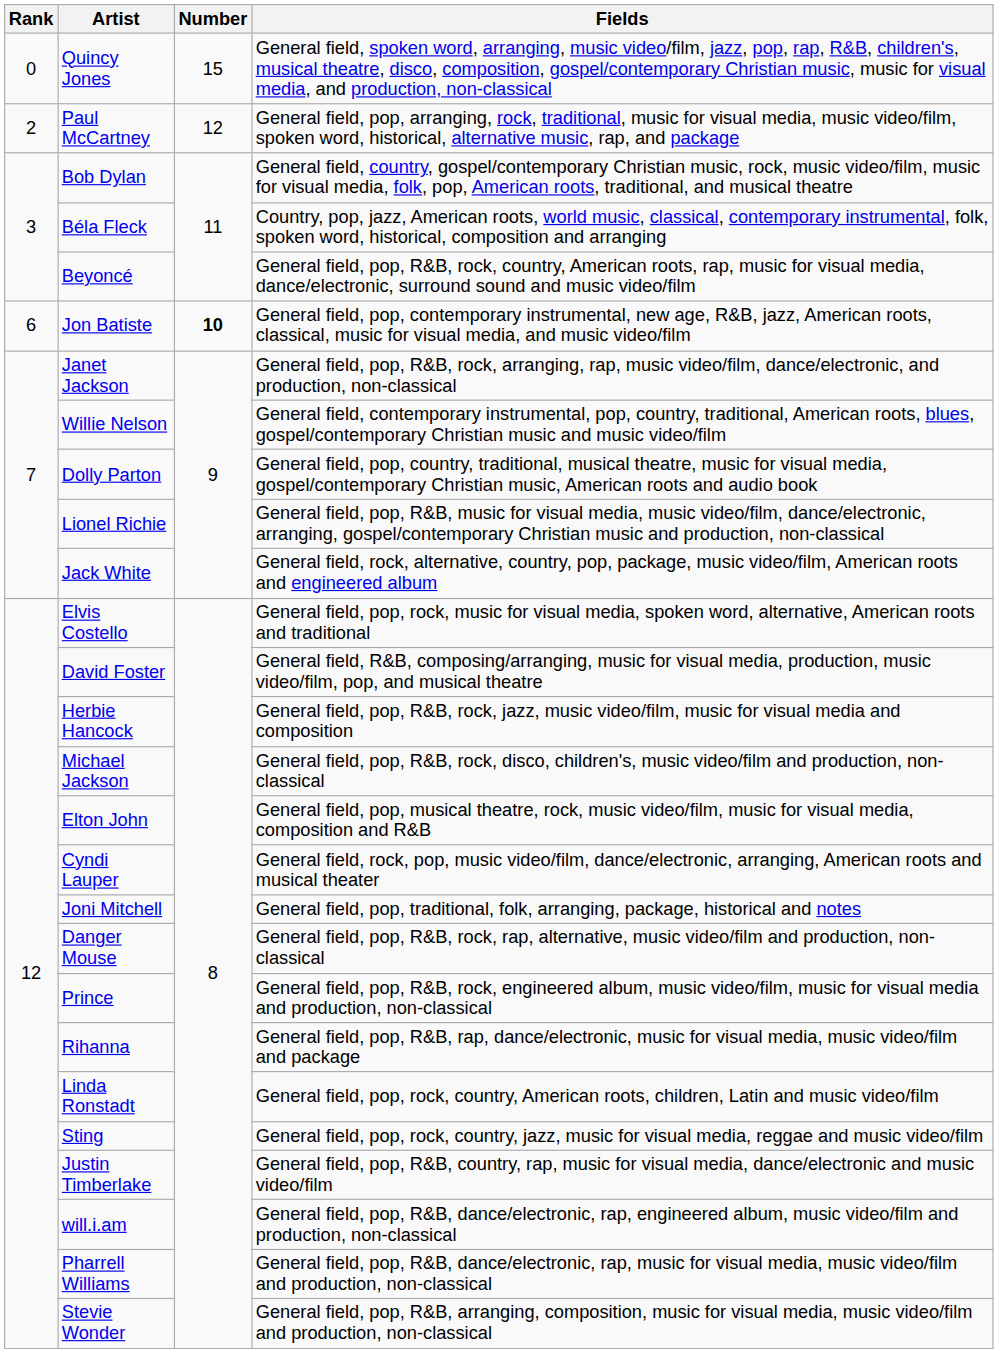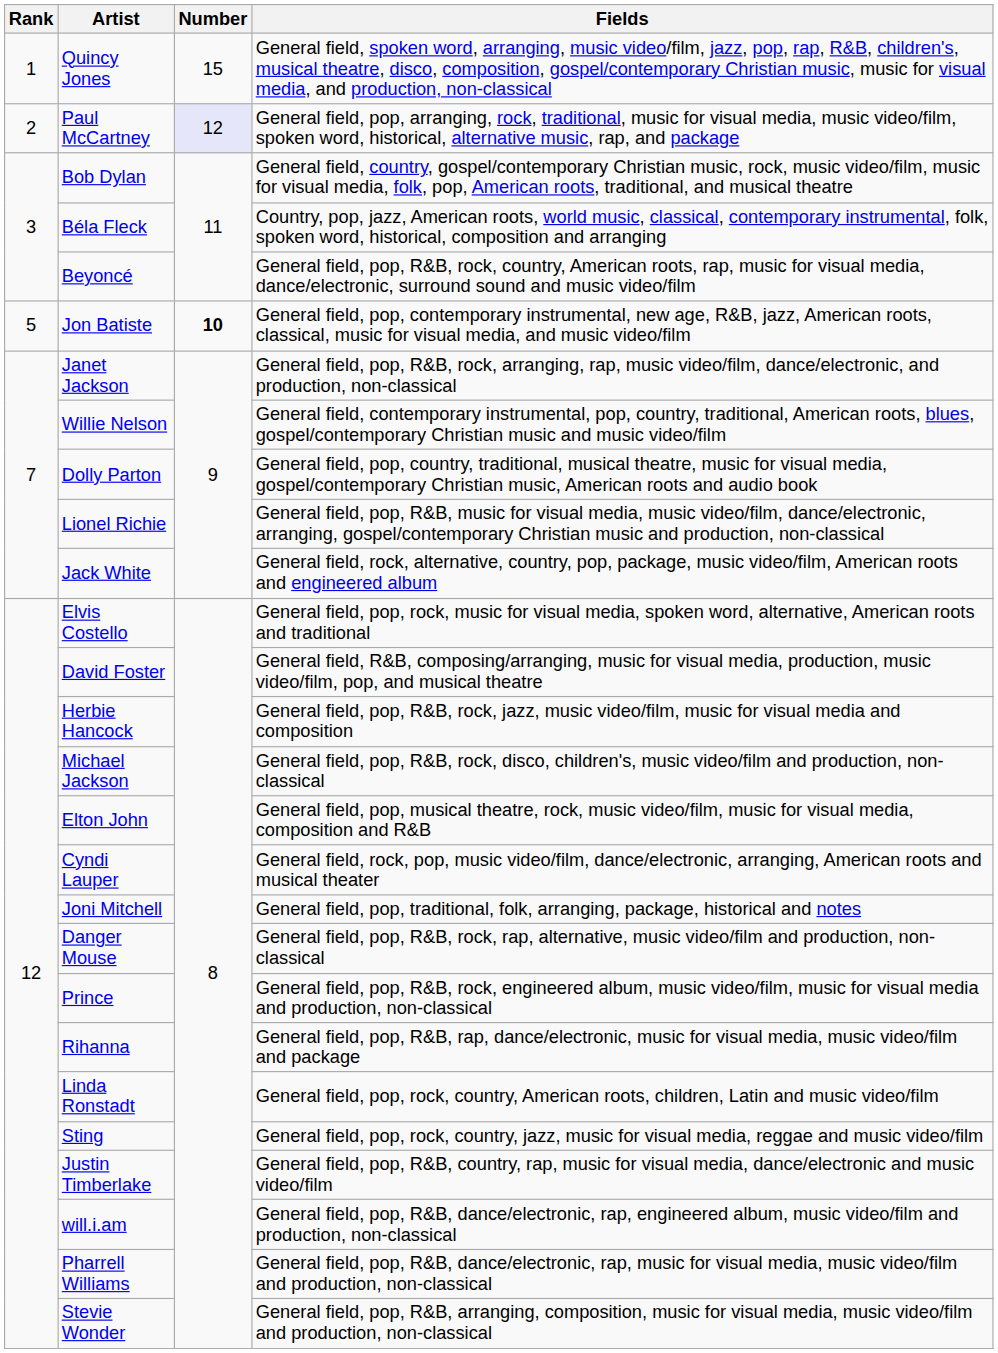(31, 68) 0 -> (31, 68) 1
(213, 128) no background -> (213, 128) lavender background
(31, 325) 6 -> (31, 325) 5
